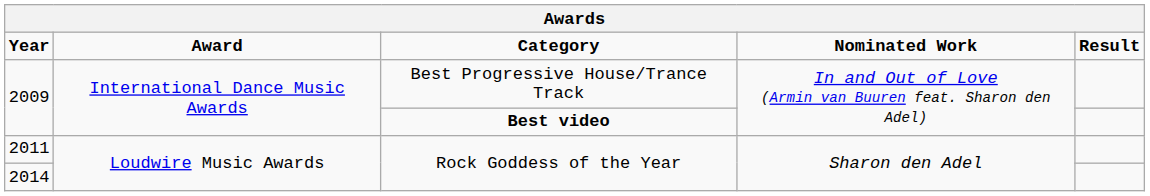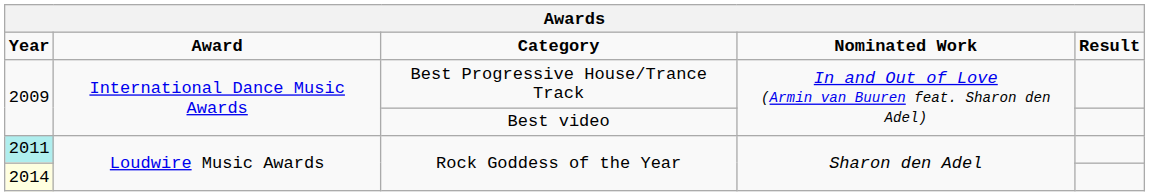(559, 121) bold -> (559, 121) normal
(29, 149) no background -> (29, 149) paleturquoise background
(29, 177) no background -> (29, 177) lightyellow background
